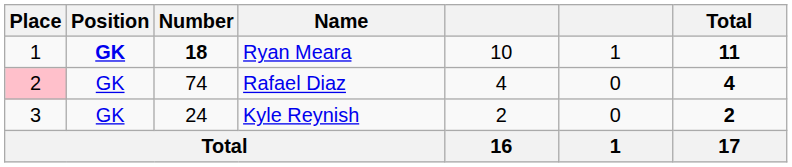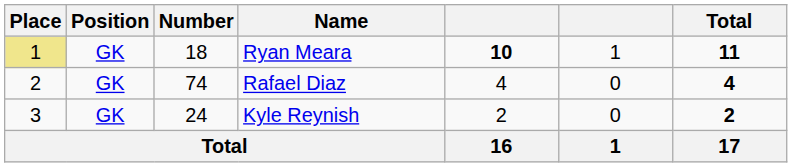(35, 52) no background -> (35, 52) khaki background
(110, 52) bold -> (110, 52) normal
(196, 52) bold -> (196, 52) normal
(501, 52) normal -> (501, 52) bold
(35, 84) pink background -> (35, 84) no background
